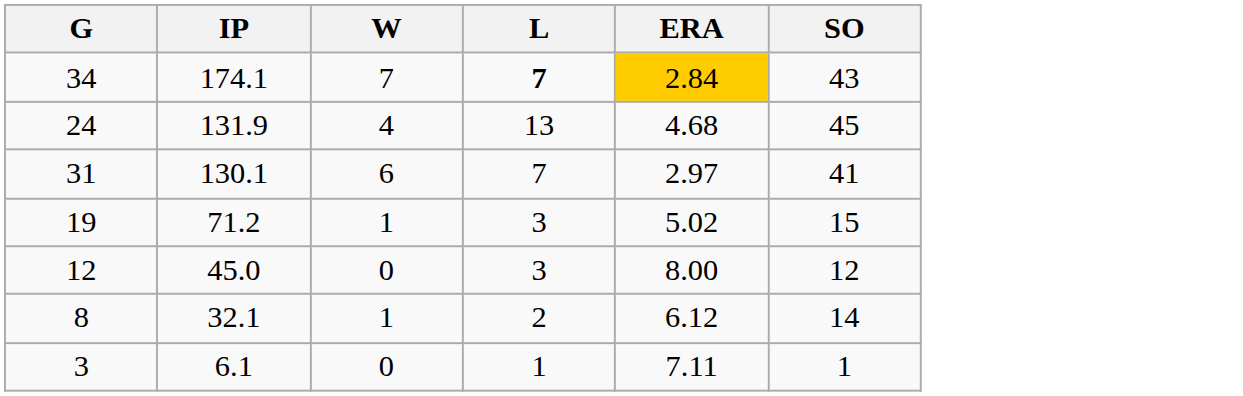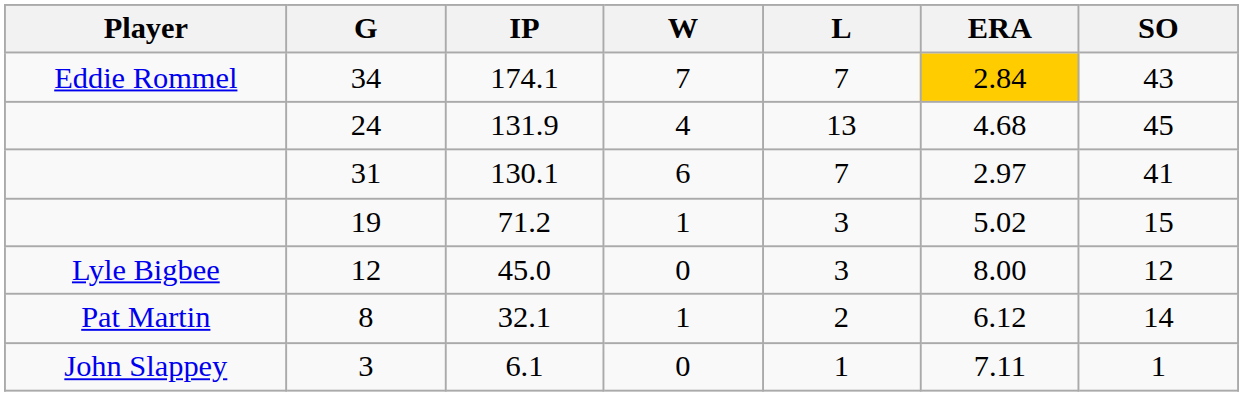+ column: (146, 28)
(539, 76) bold -> (841, 76) normal
